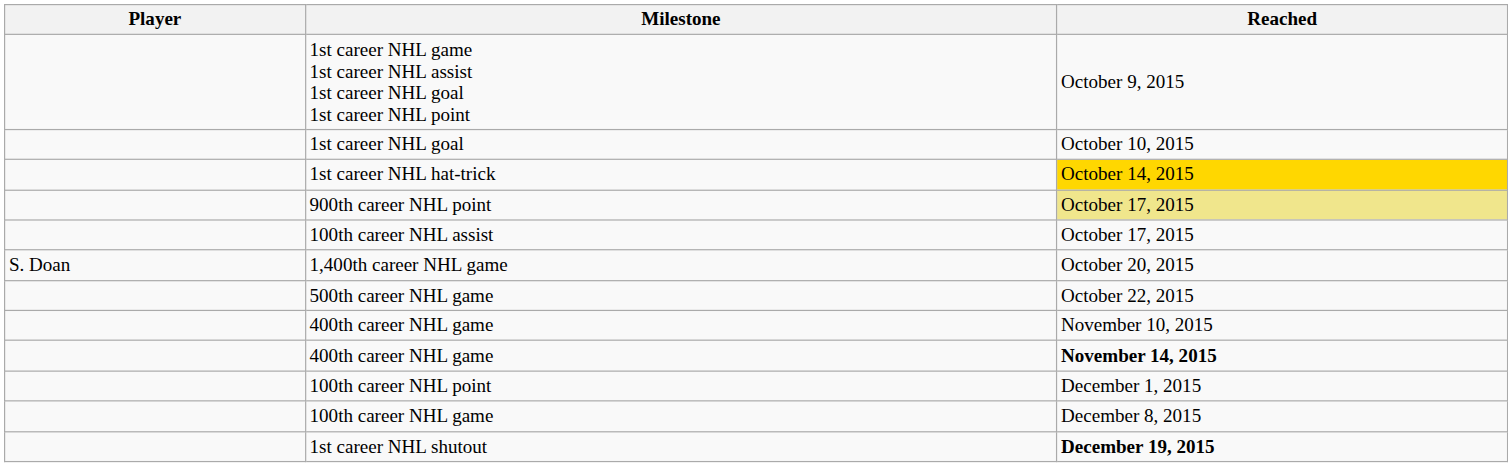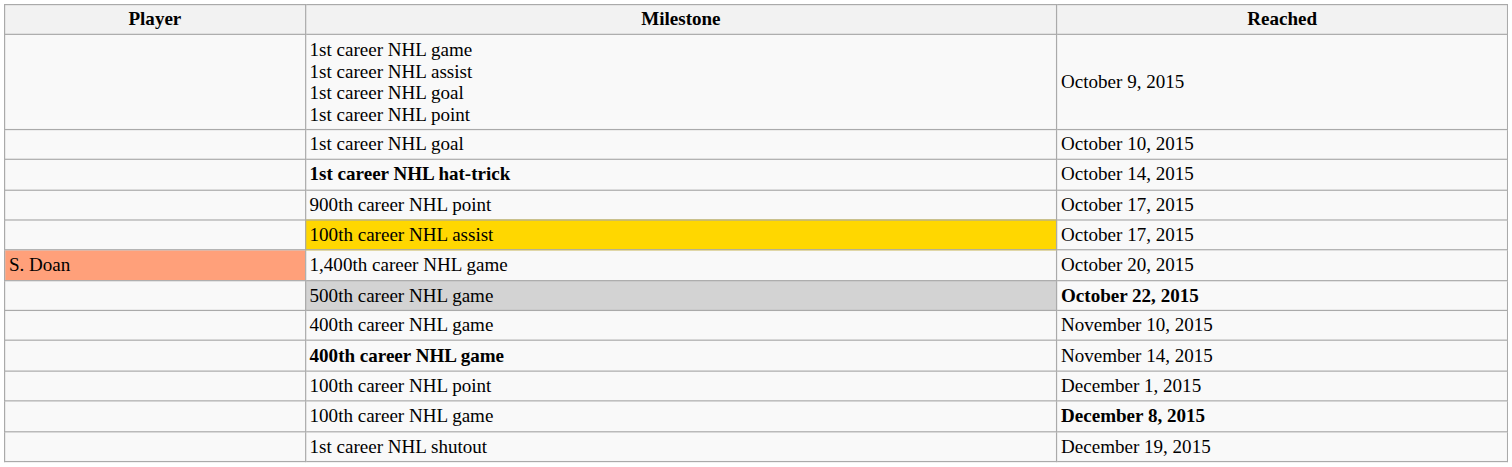(403, 174) normal -> (410, 174) bold
(1127, 174) gold background -> (1127, 174) no background
(1127, 204) khaki background -> (1127, 204) no background
(401, 234) no background -> (401, 234) gold background
(40, 265) no background -> (40, 265) lightsalmon background
(401, 295) no background -> (401, 295) lightgrey background
(1127, 295) normal -> (1130, 295) bold
(401, 355) normal -> (407, 355) bold
(1139, 355) bold -> (1137, 355) normal
(1131, 416) normal -> (1133, 416) bold
(1138, 446) bold -> (1136, 446) normal
